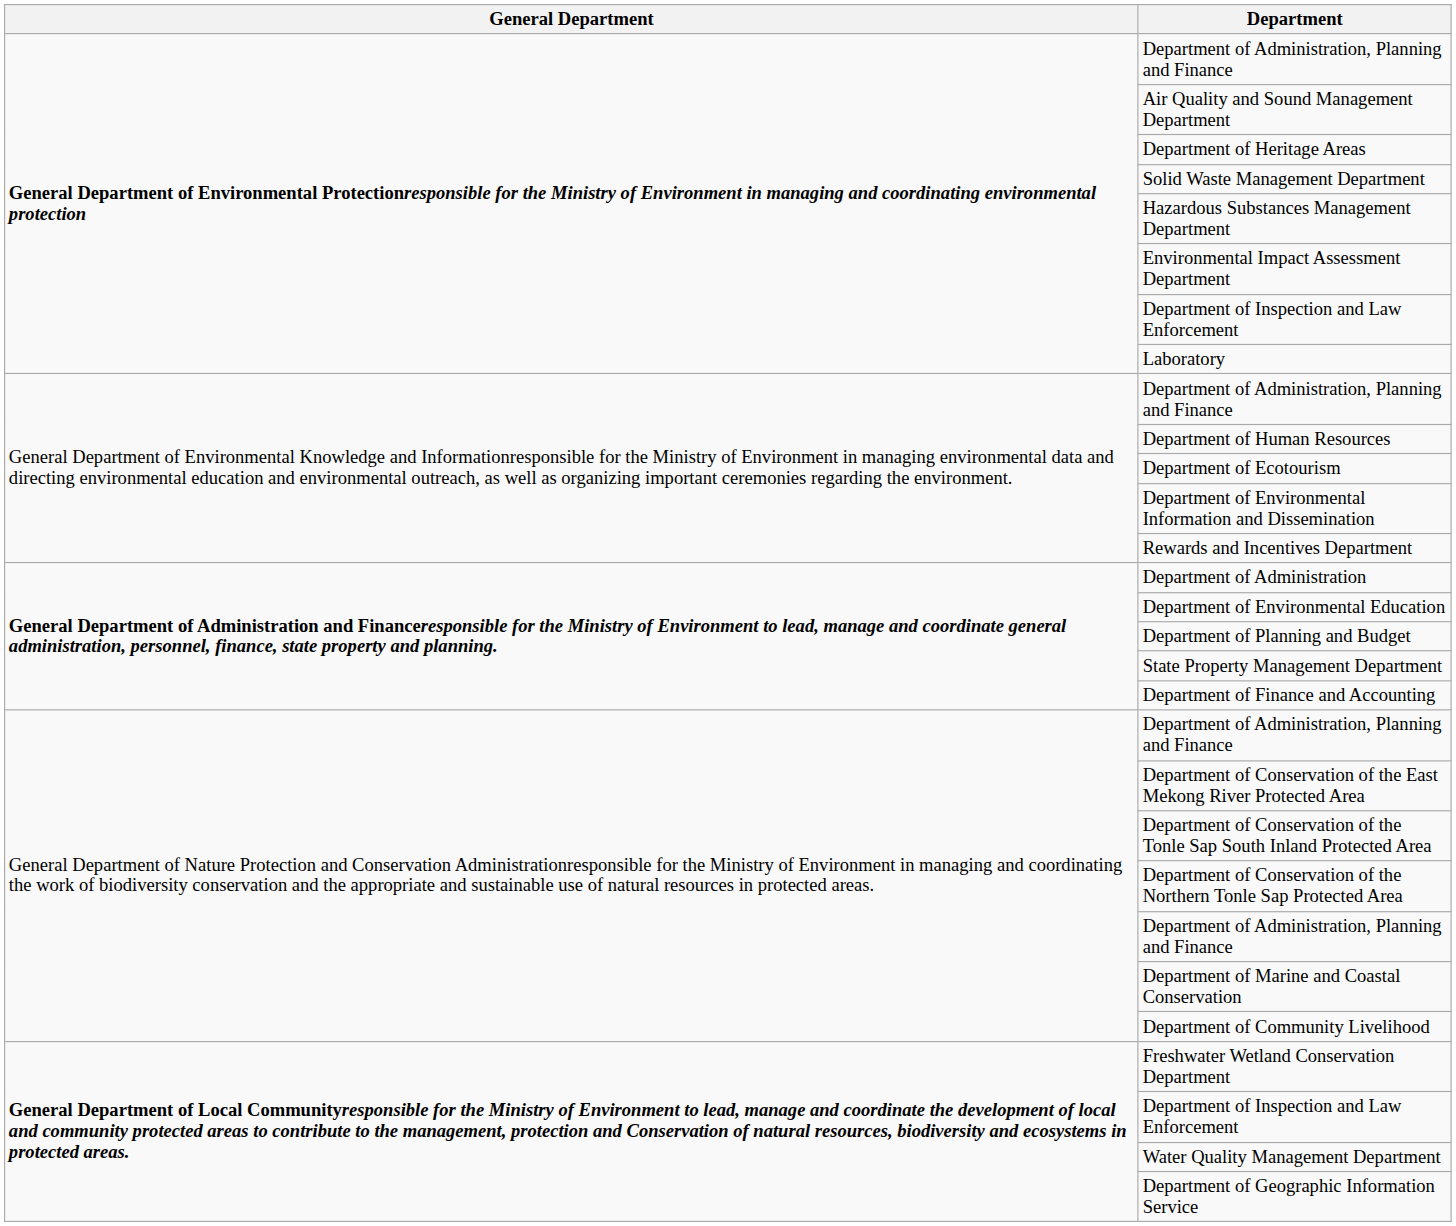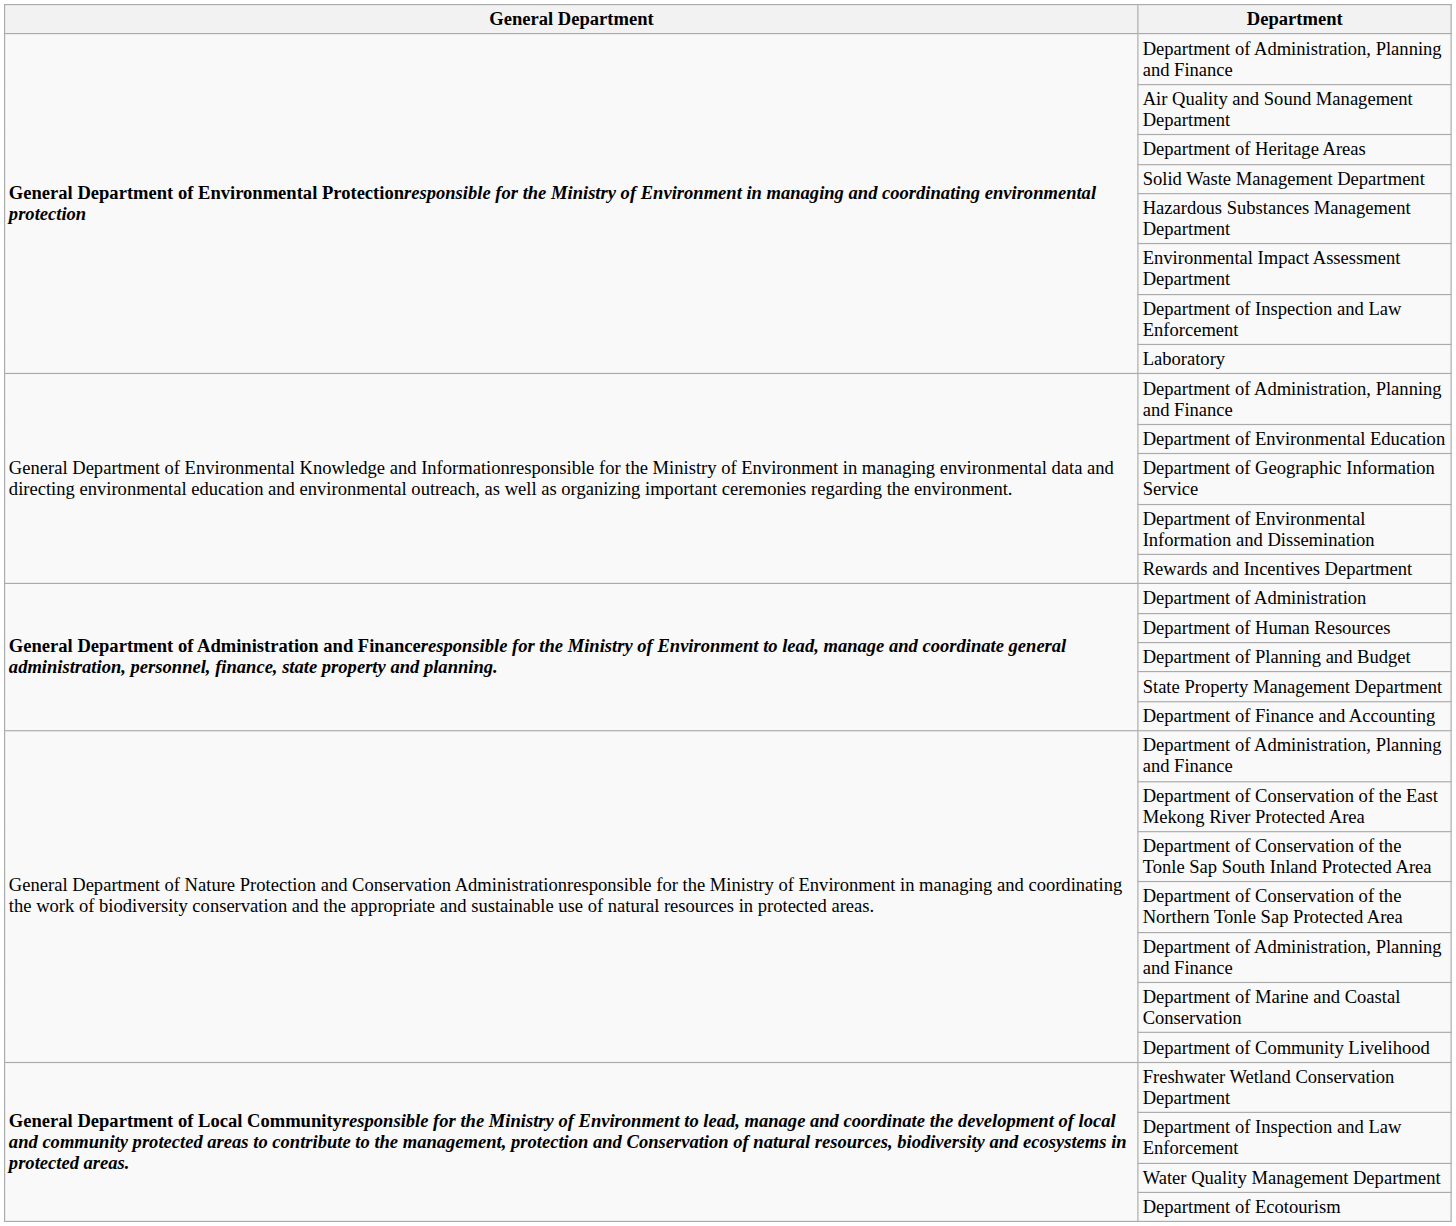(1267, 438) Department of Human Resources -> (1294, 438) Department of Environmental Education
(1242, 468) Department of Ecotourism -> (1289, 478) Department of Geographic Information Service
(1294, 606) Department of Environmental Education -> (1267, 627) Department of Human Resources
(1289, 1196) Department of Geographic Information Service -> (1242, 1206) Department of Ecotourism
